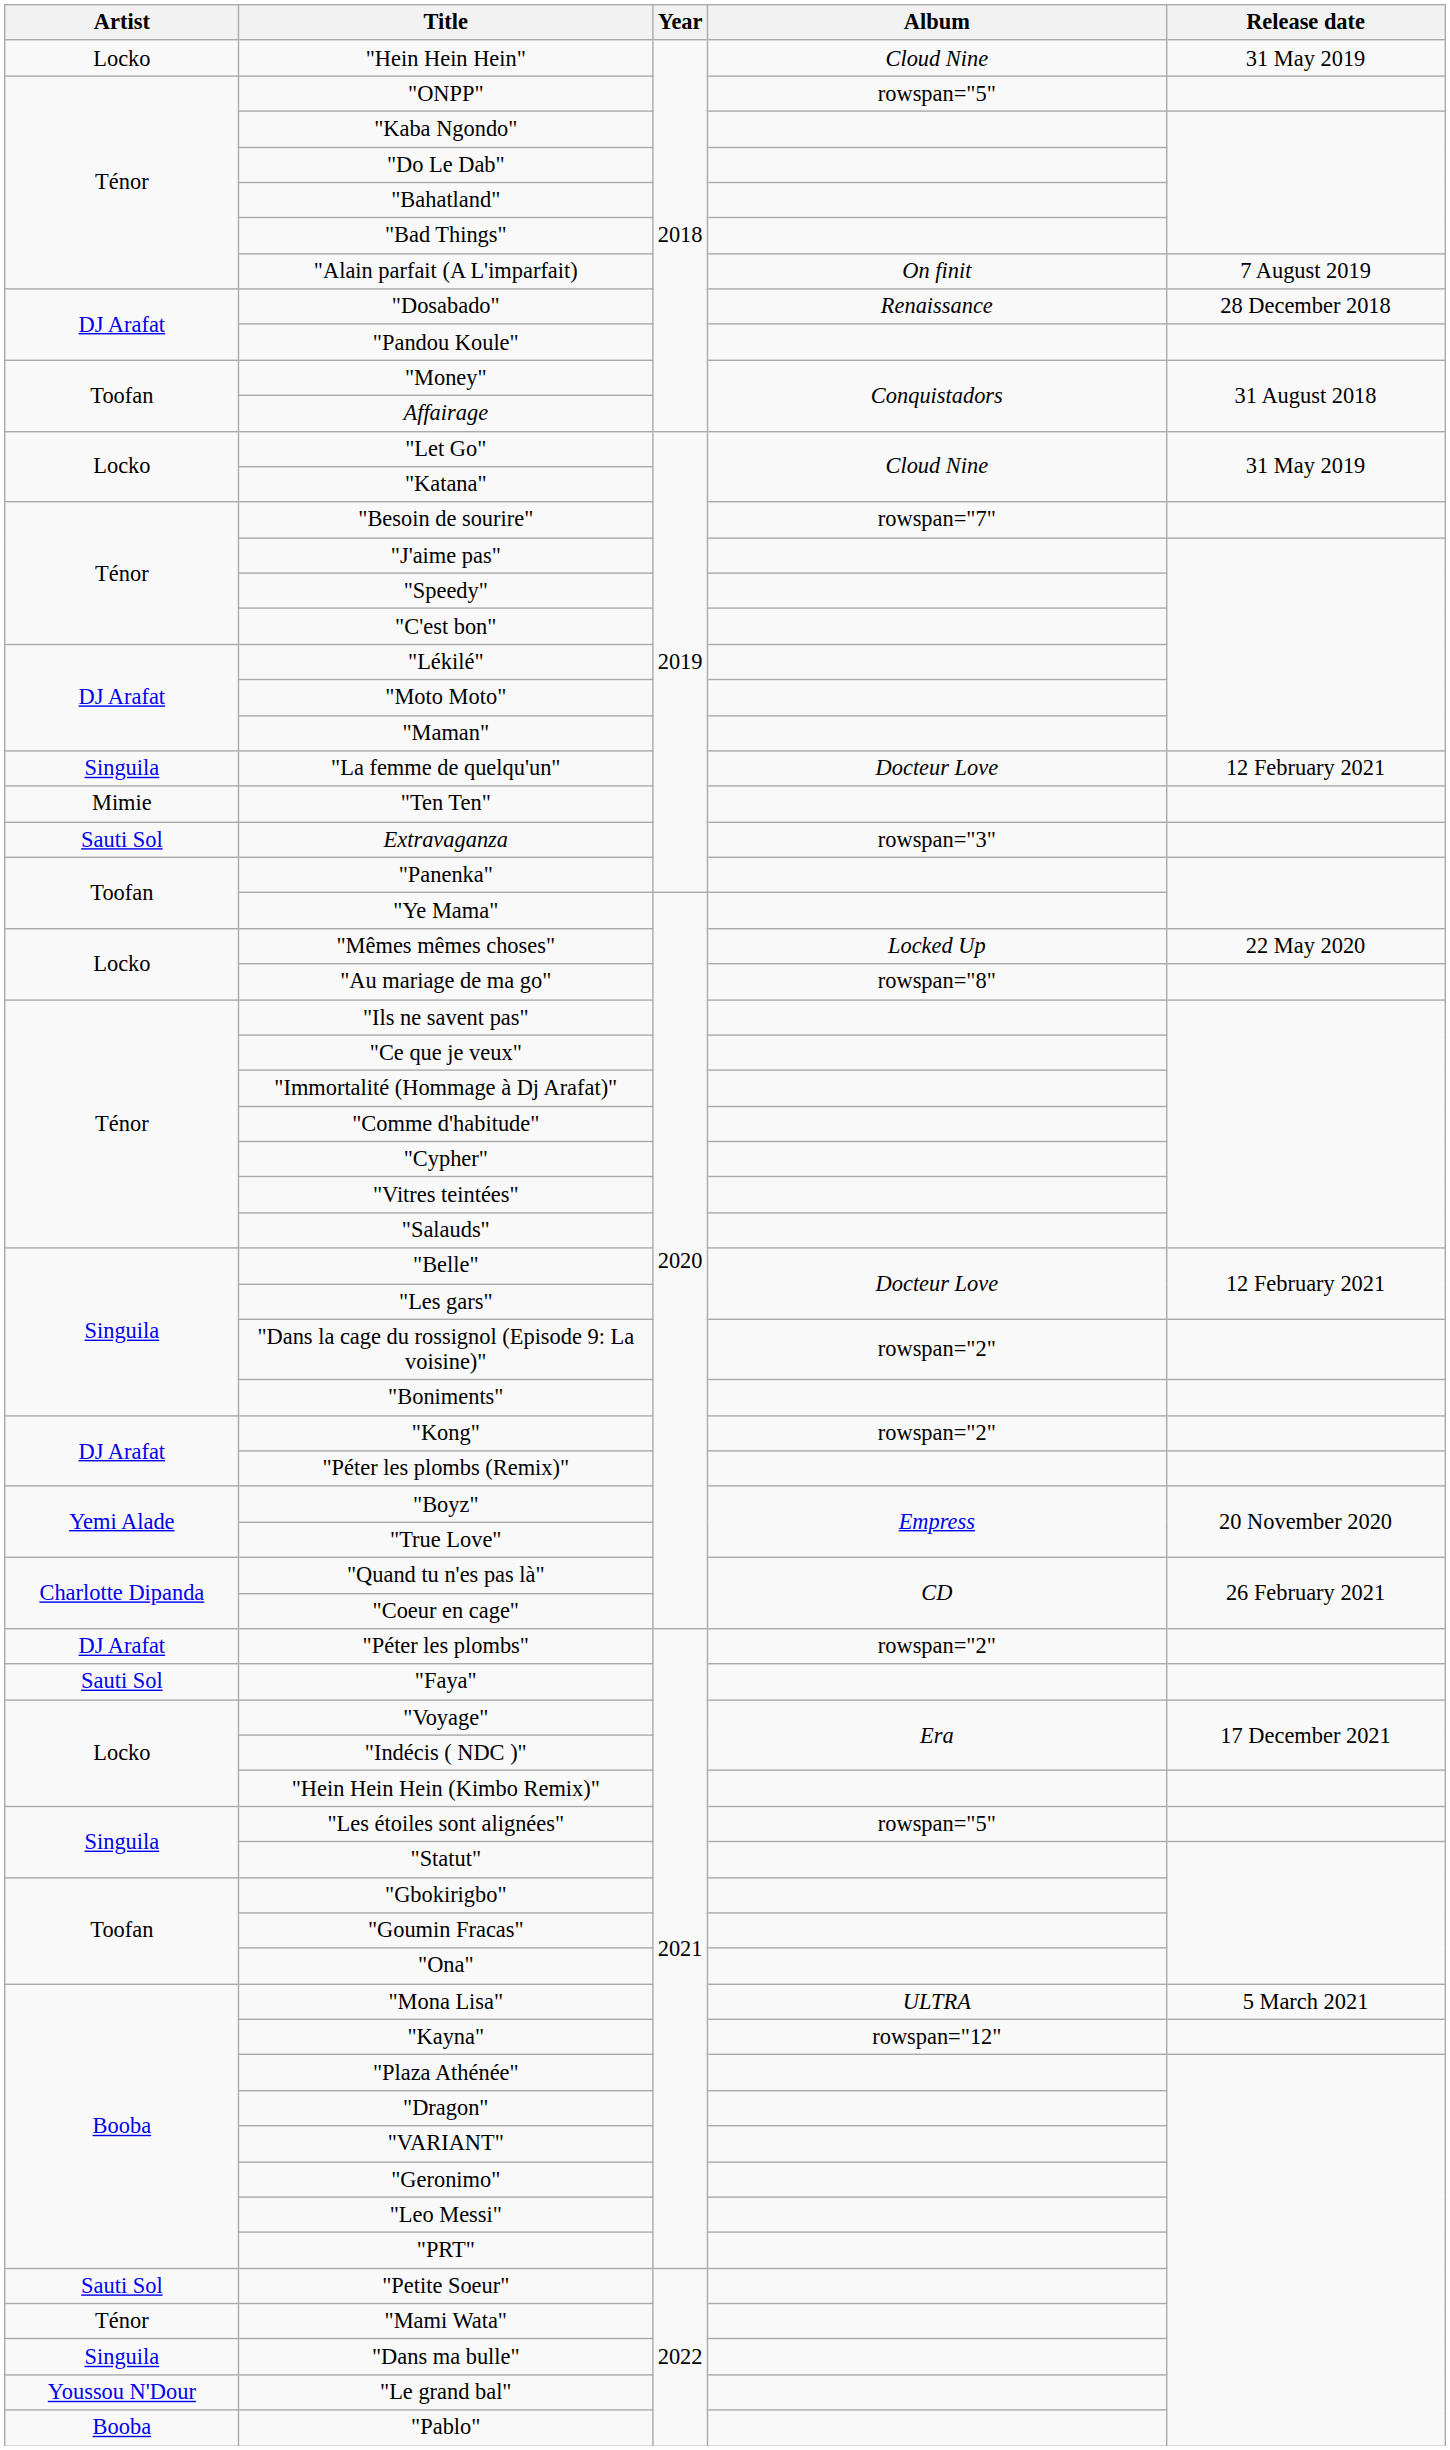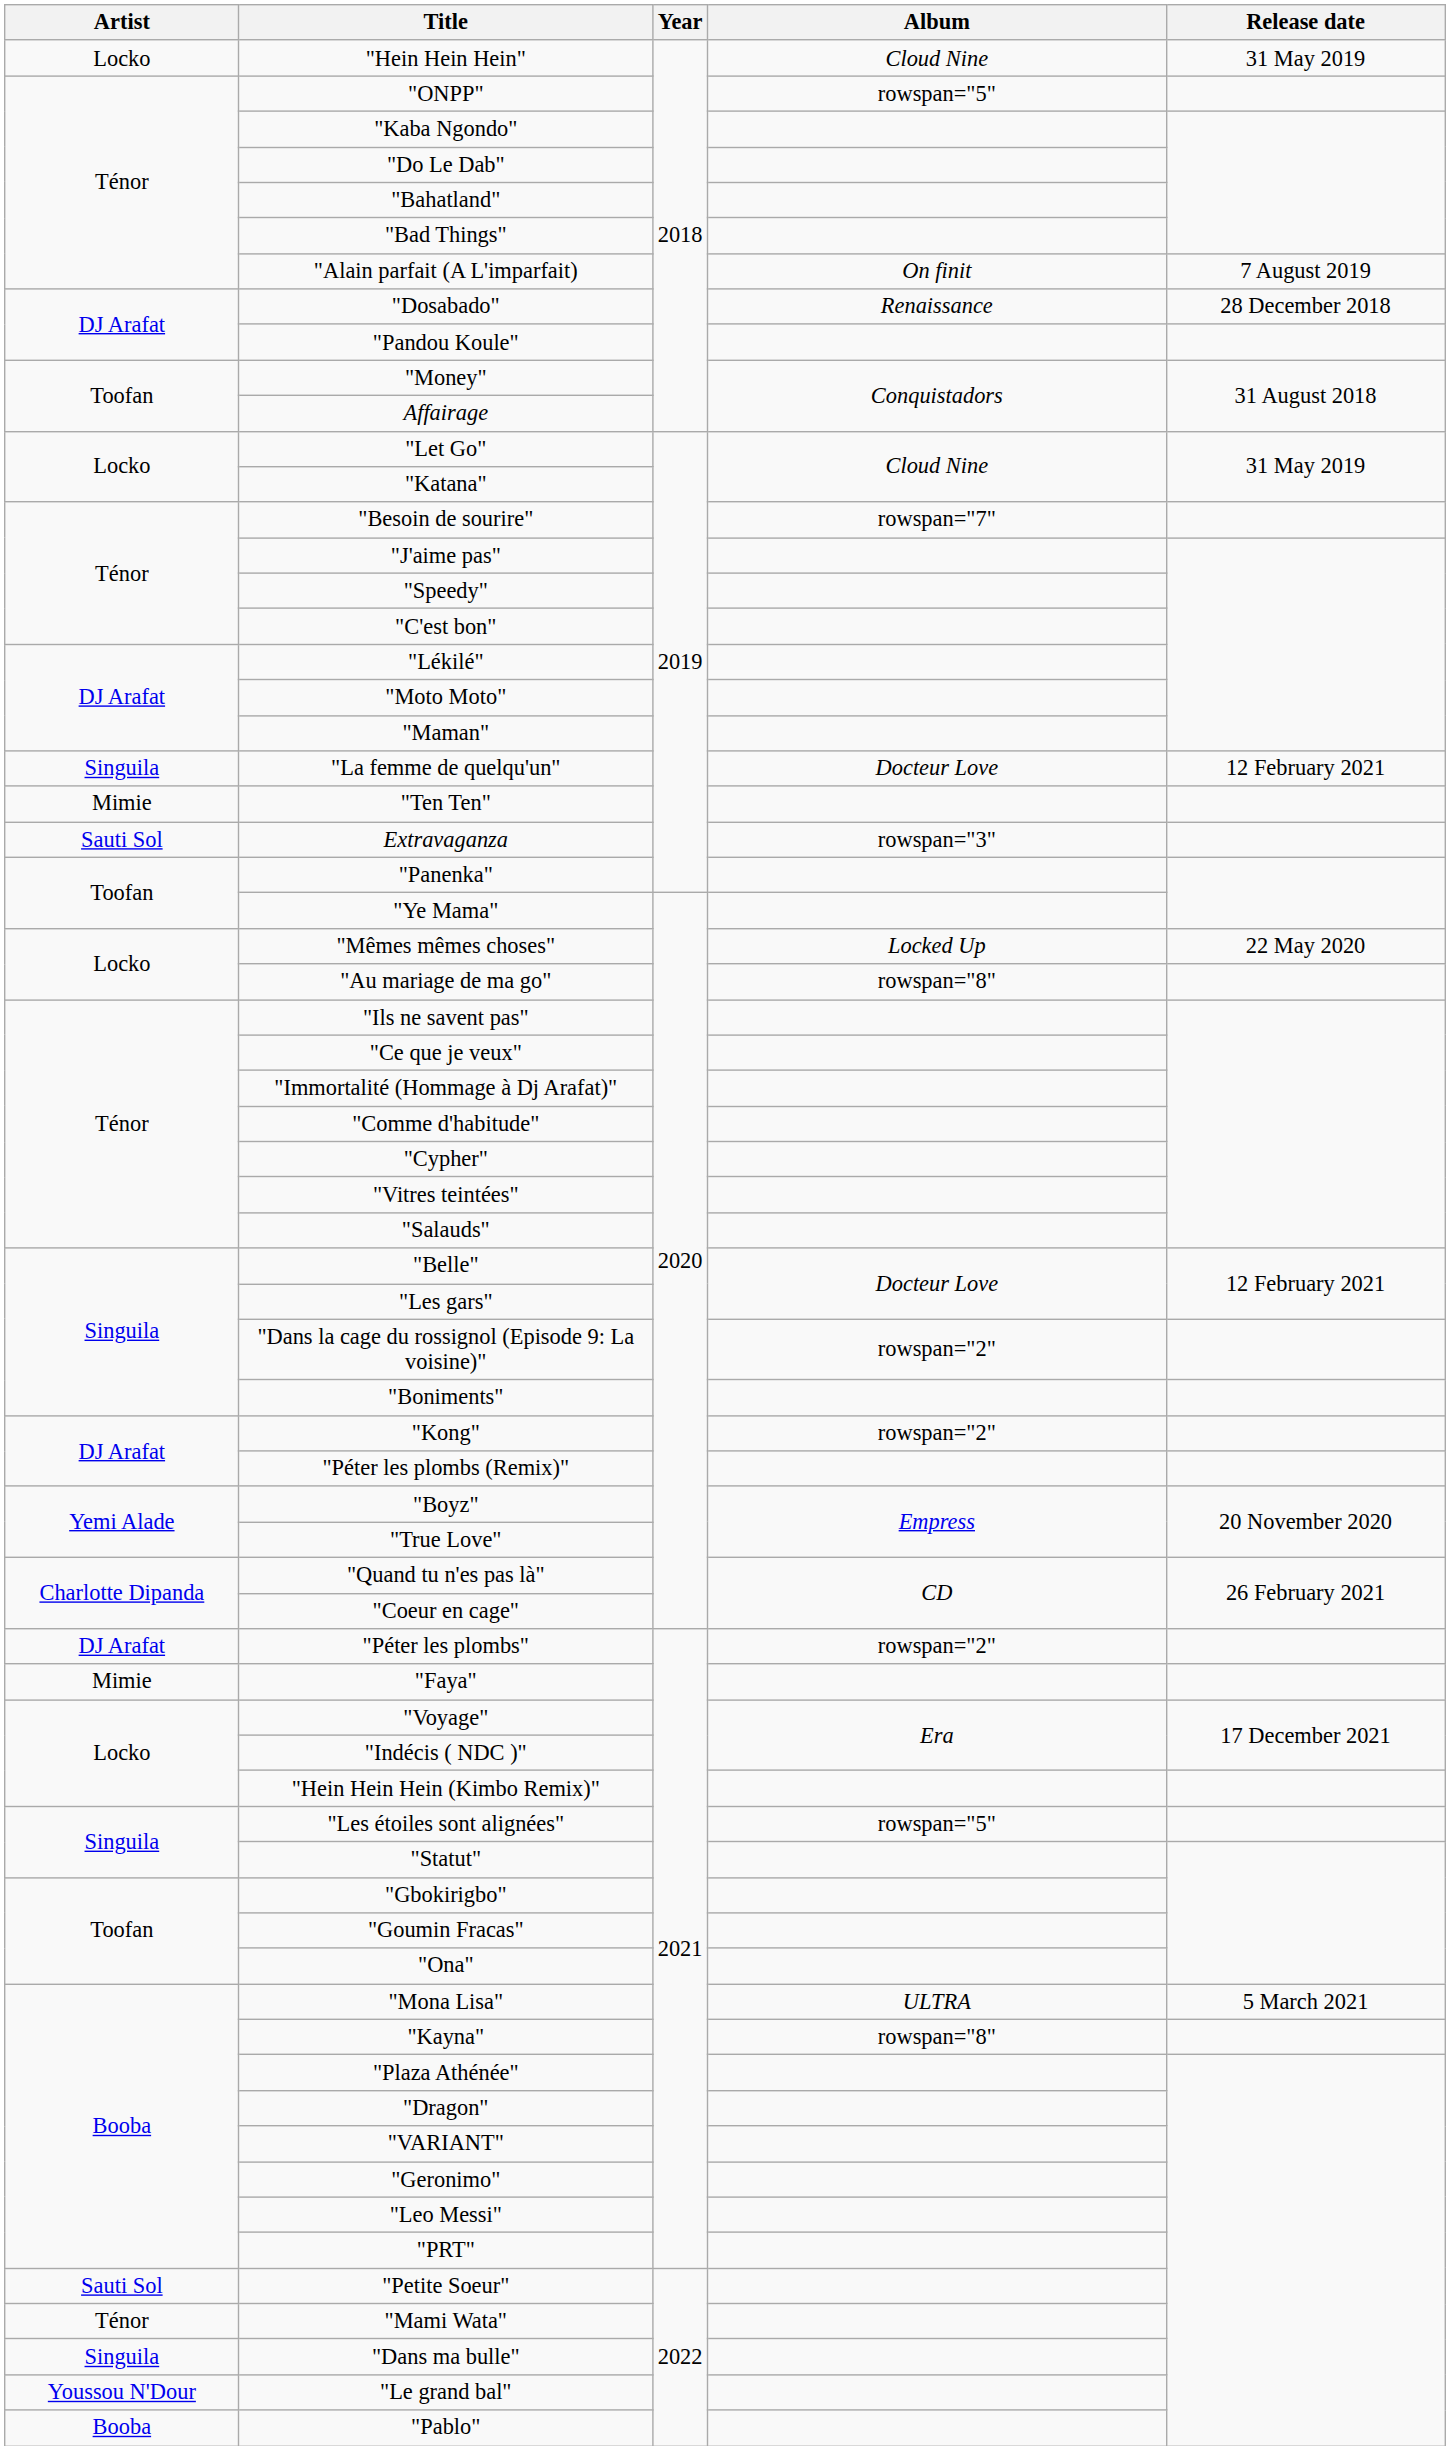(122, 1681) Sauti Sol -> (122, 1681) Mimie
(937, 2036) rowspan="12" -> (937, 2036) rowspan="8"
